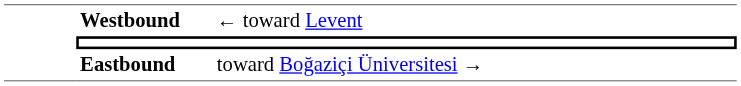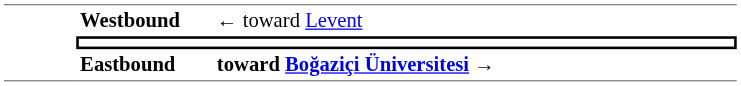(350, 64) normal -> (356, 64) bold
